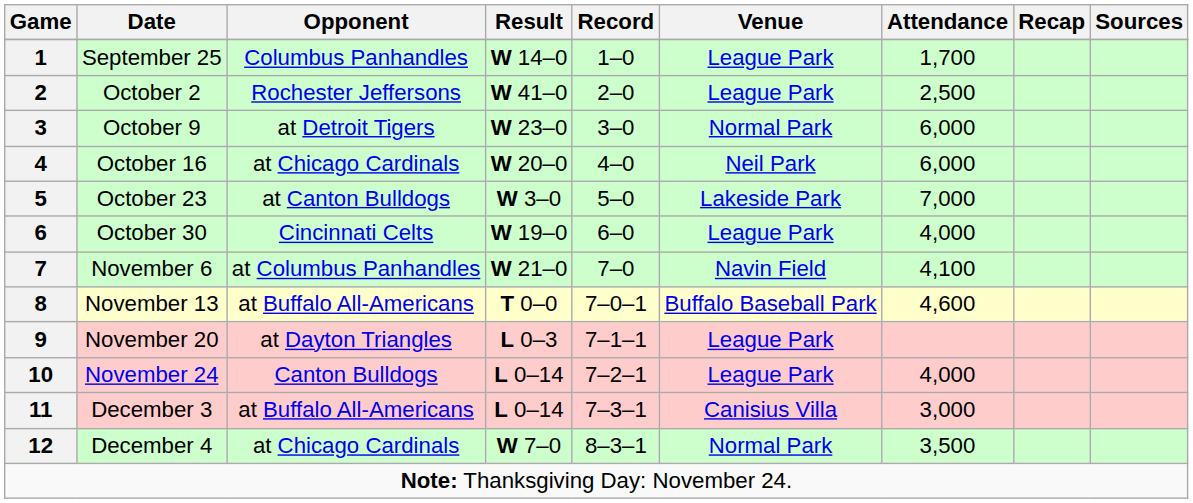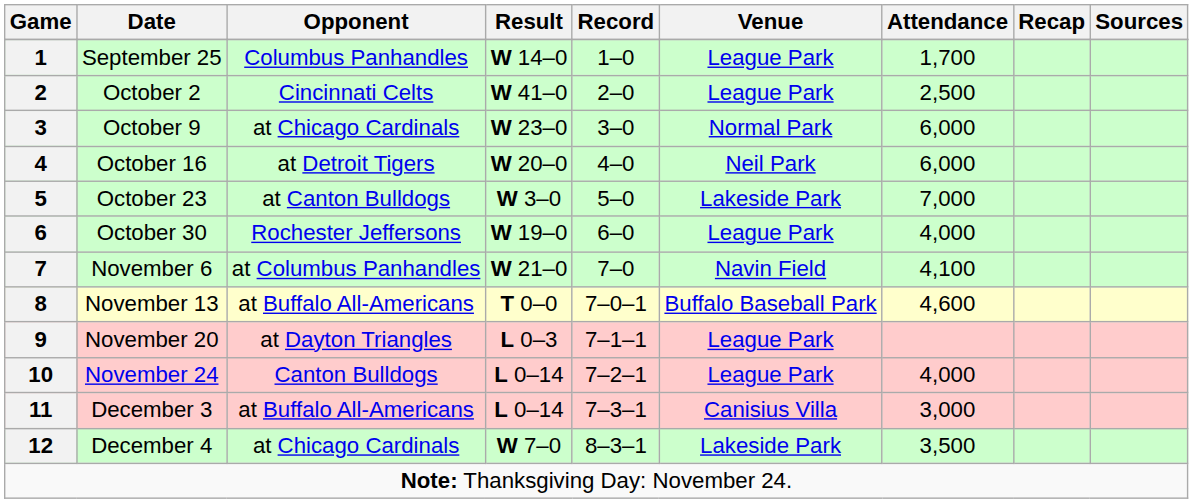(356, 92) Rochester Jeffersons -> (356, 92) Cincinnati Celts
(356, 127) at Detroit Tigers -> (356, 127) at Chicago Cardinals
(356, 163) at Chicago Cardinals -> (356, 163) at Detroit Tigers
(356, 233) Cincinnati Celts -> (356, 233) Rochester Jeffersons
(771, 445) Normal Park -> (771, 445) Lakeside Park
